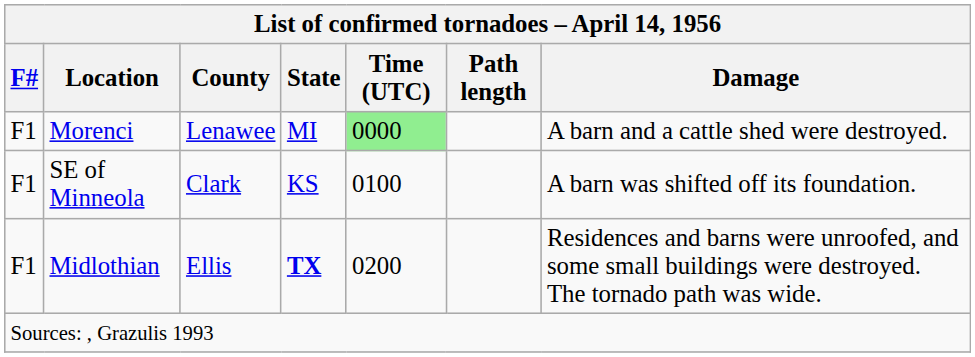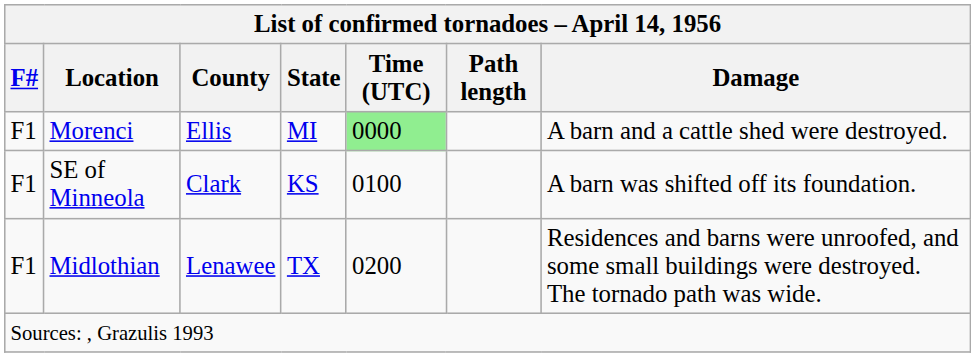(231, 130) Lenawee -> (209, 130) Ellis
(209, 265) Ellis -> (231, 265) Lenawee
(304, 265) bold -> (303, 265) normal
